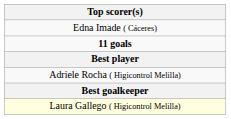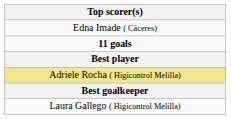(115, 75) no background -> (115, 75) khaki background
(115, 106) lightyellow background -> (115, 106) no background
